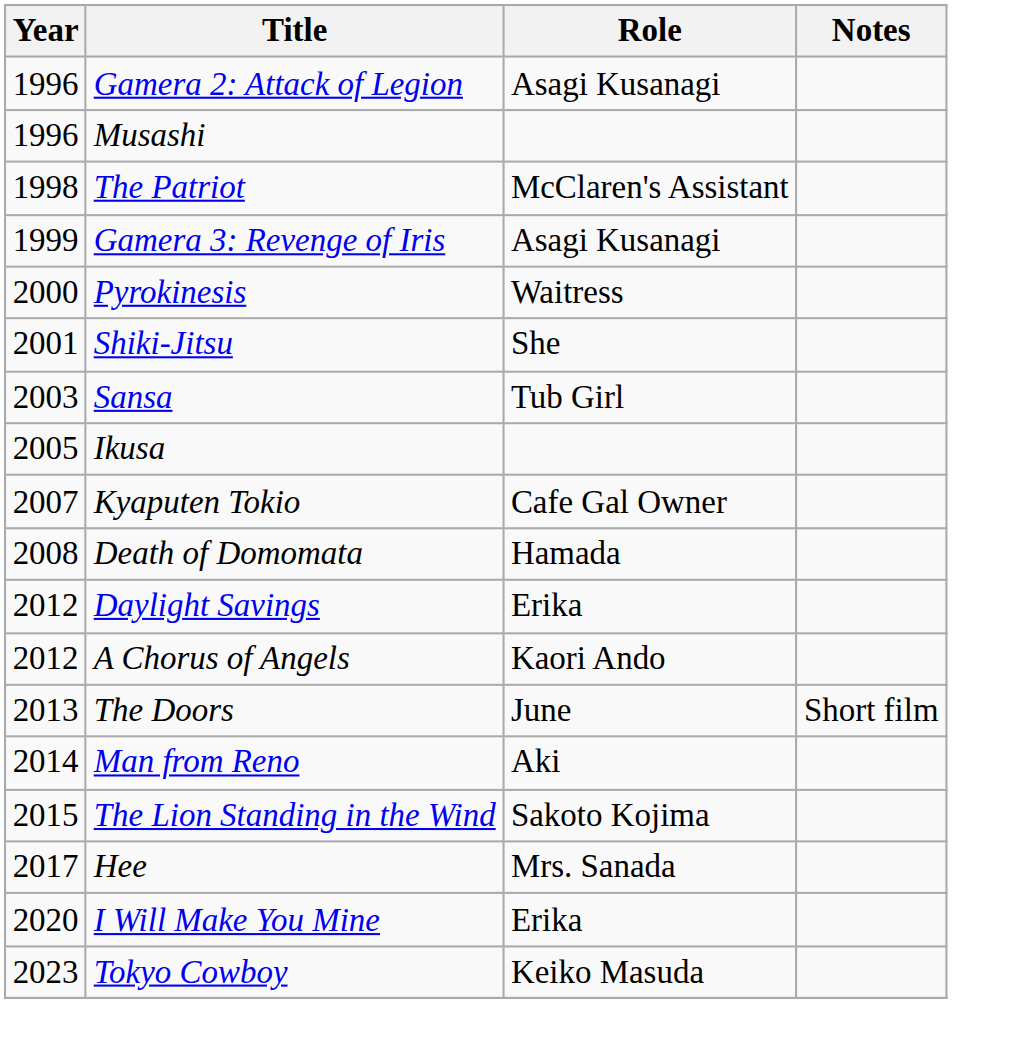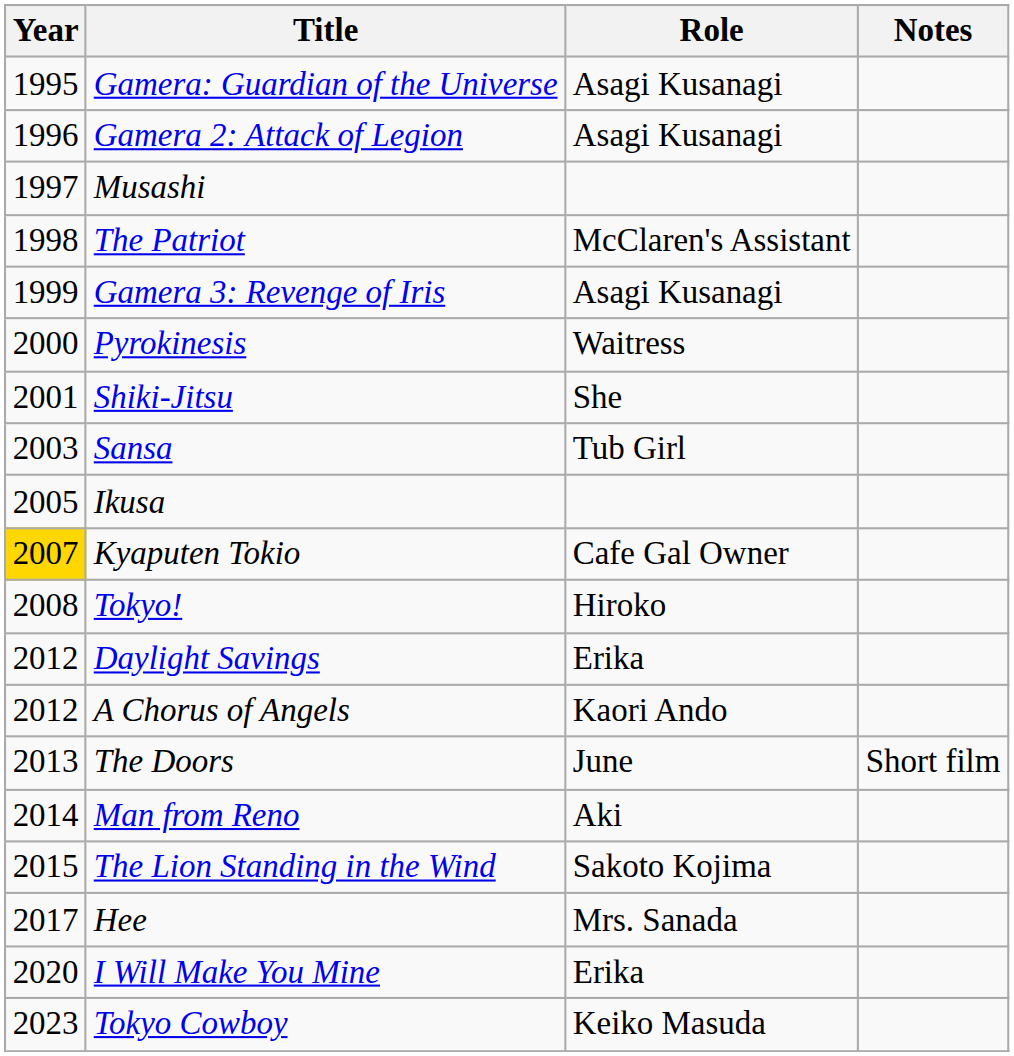+ row: (326, 82)
(46, 135) 1996 -> (46, 187) 1997
(46, 501) no background -> (46, 553) gold background
+ row: (138, 605)
- row: (228, 553)
